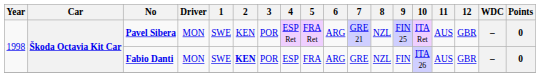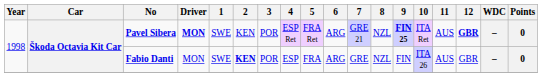(194, 33) normal -> (194, 33) bold
(403, 33) normal -> (404, 33) bold
(467, 33) normal -> (468, 33) bold
